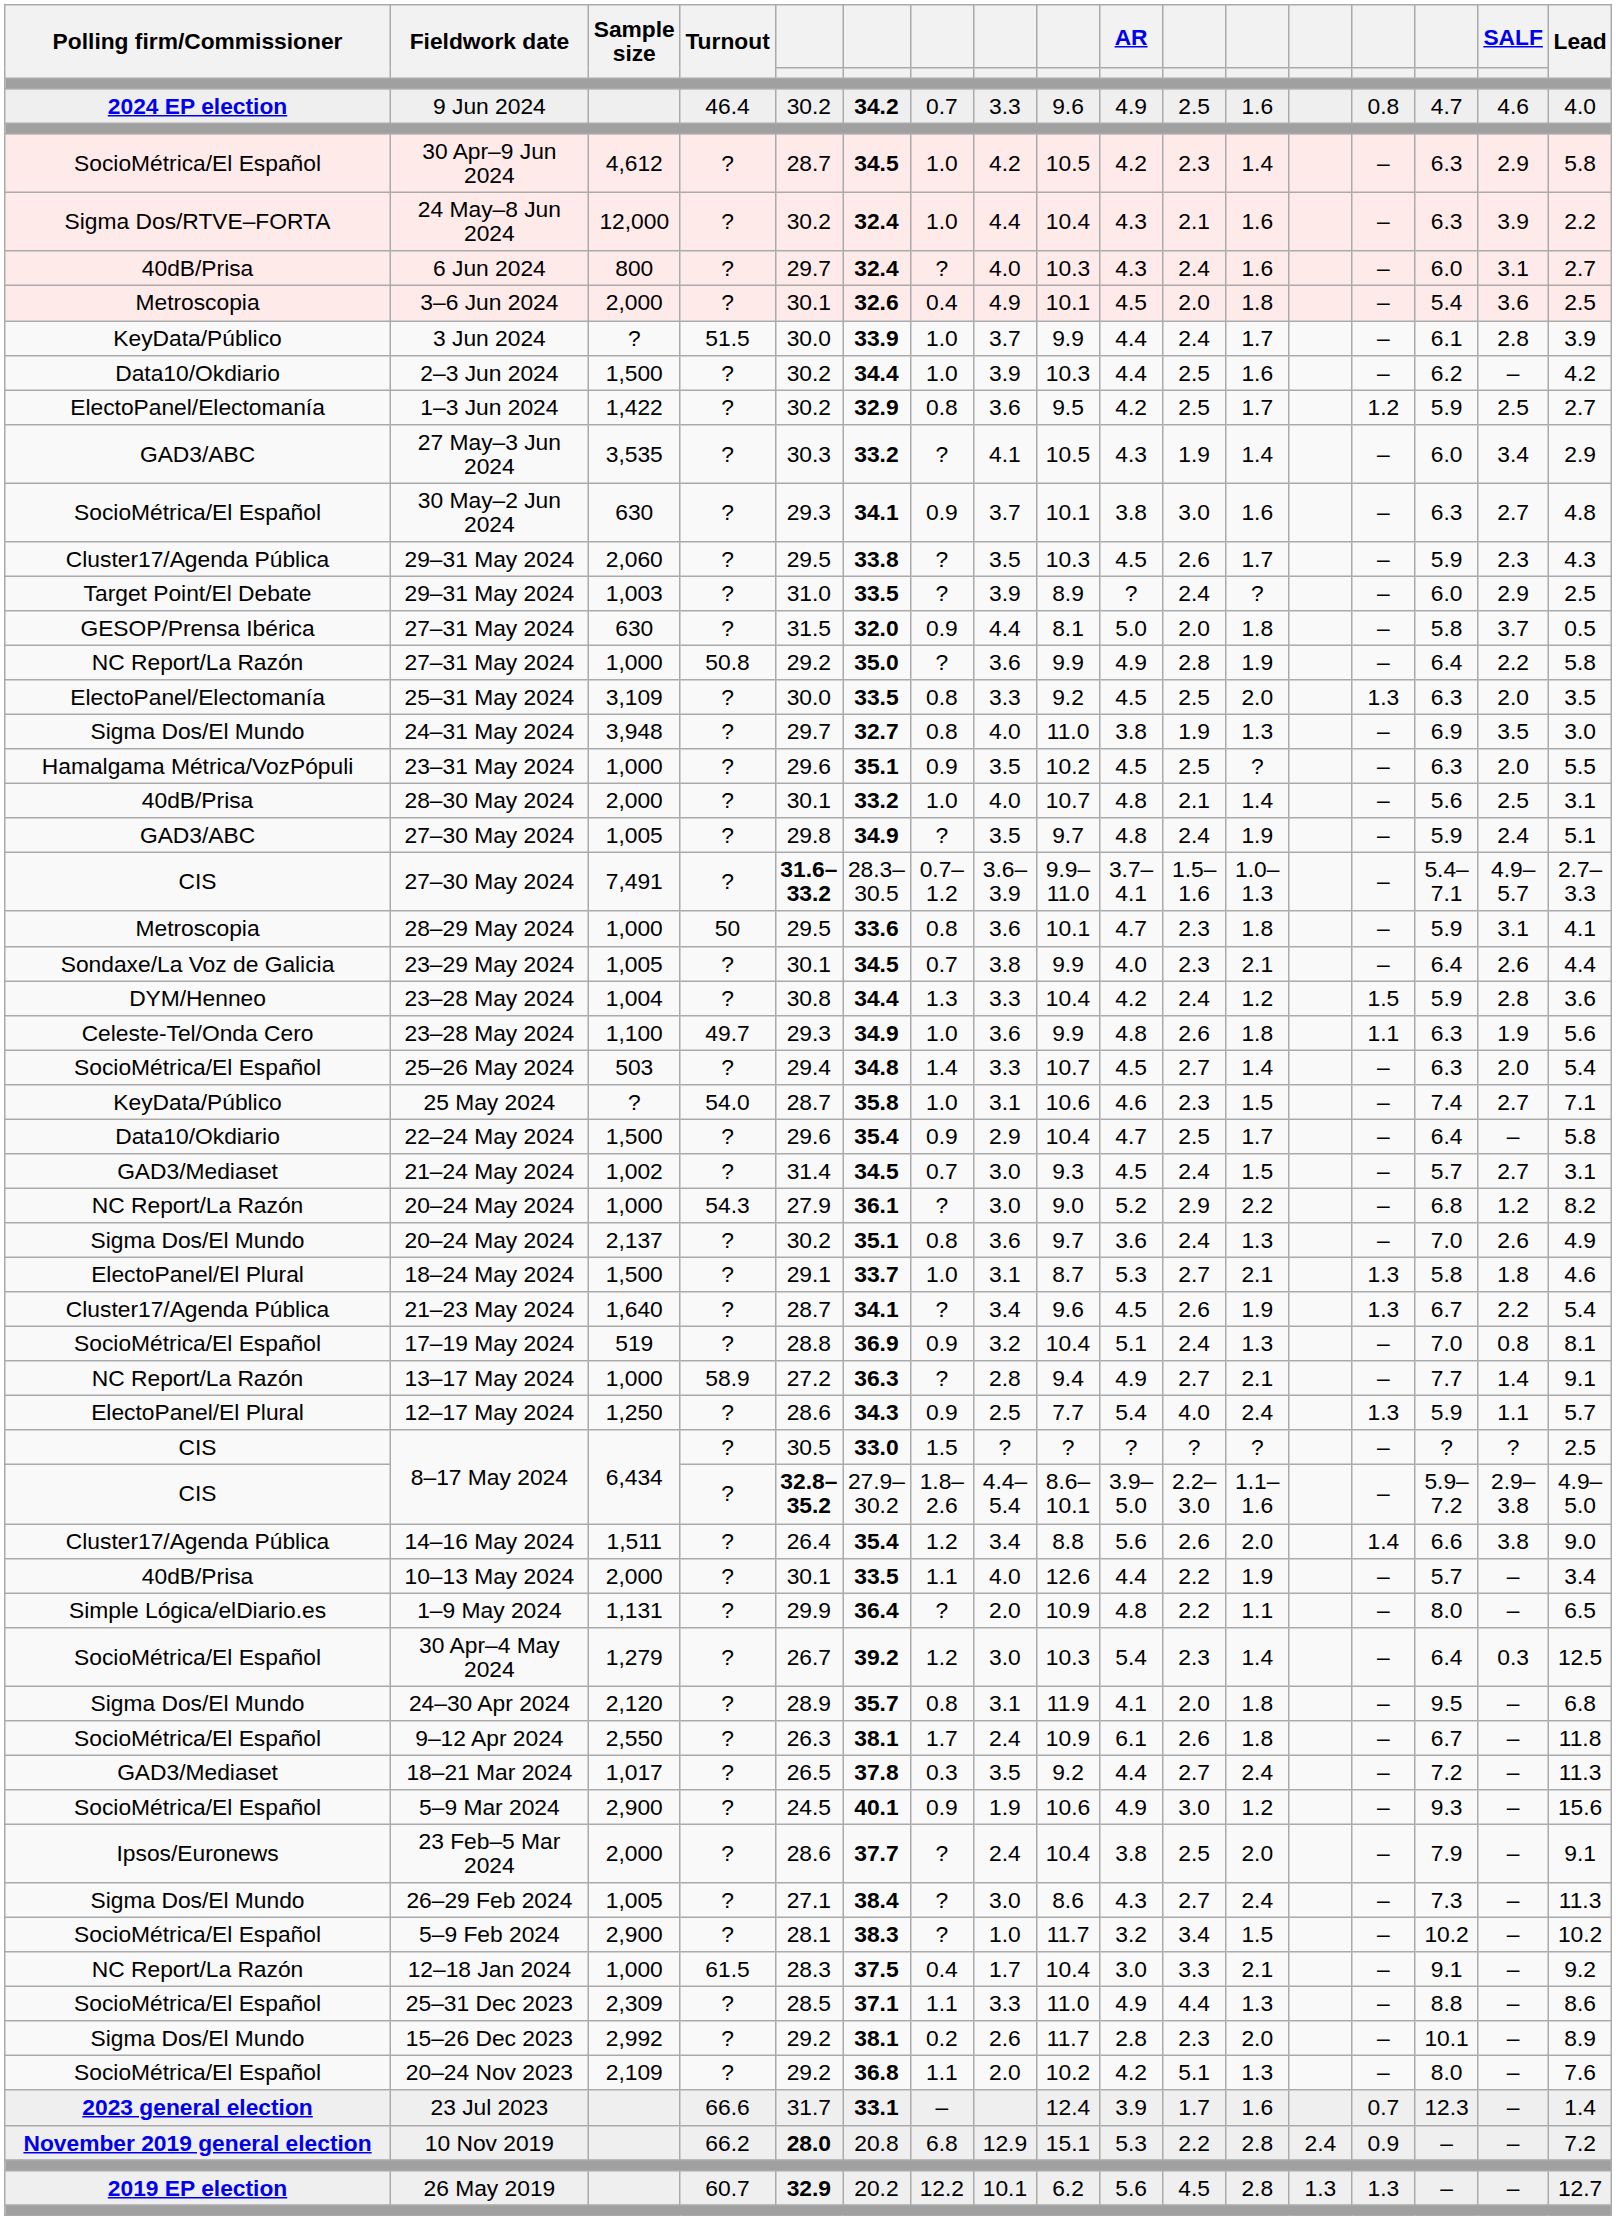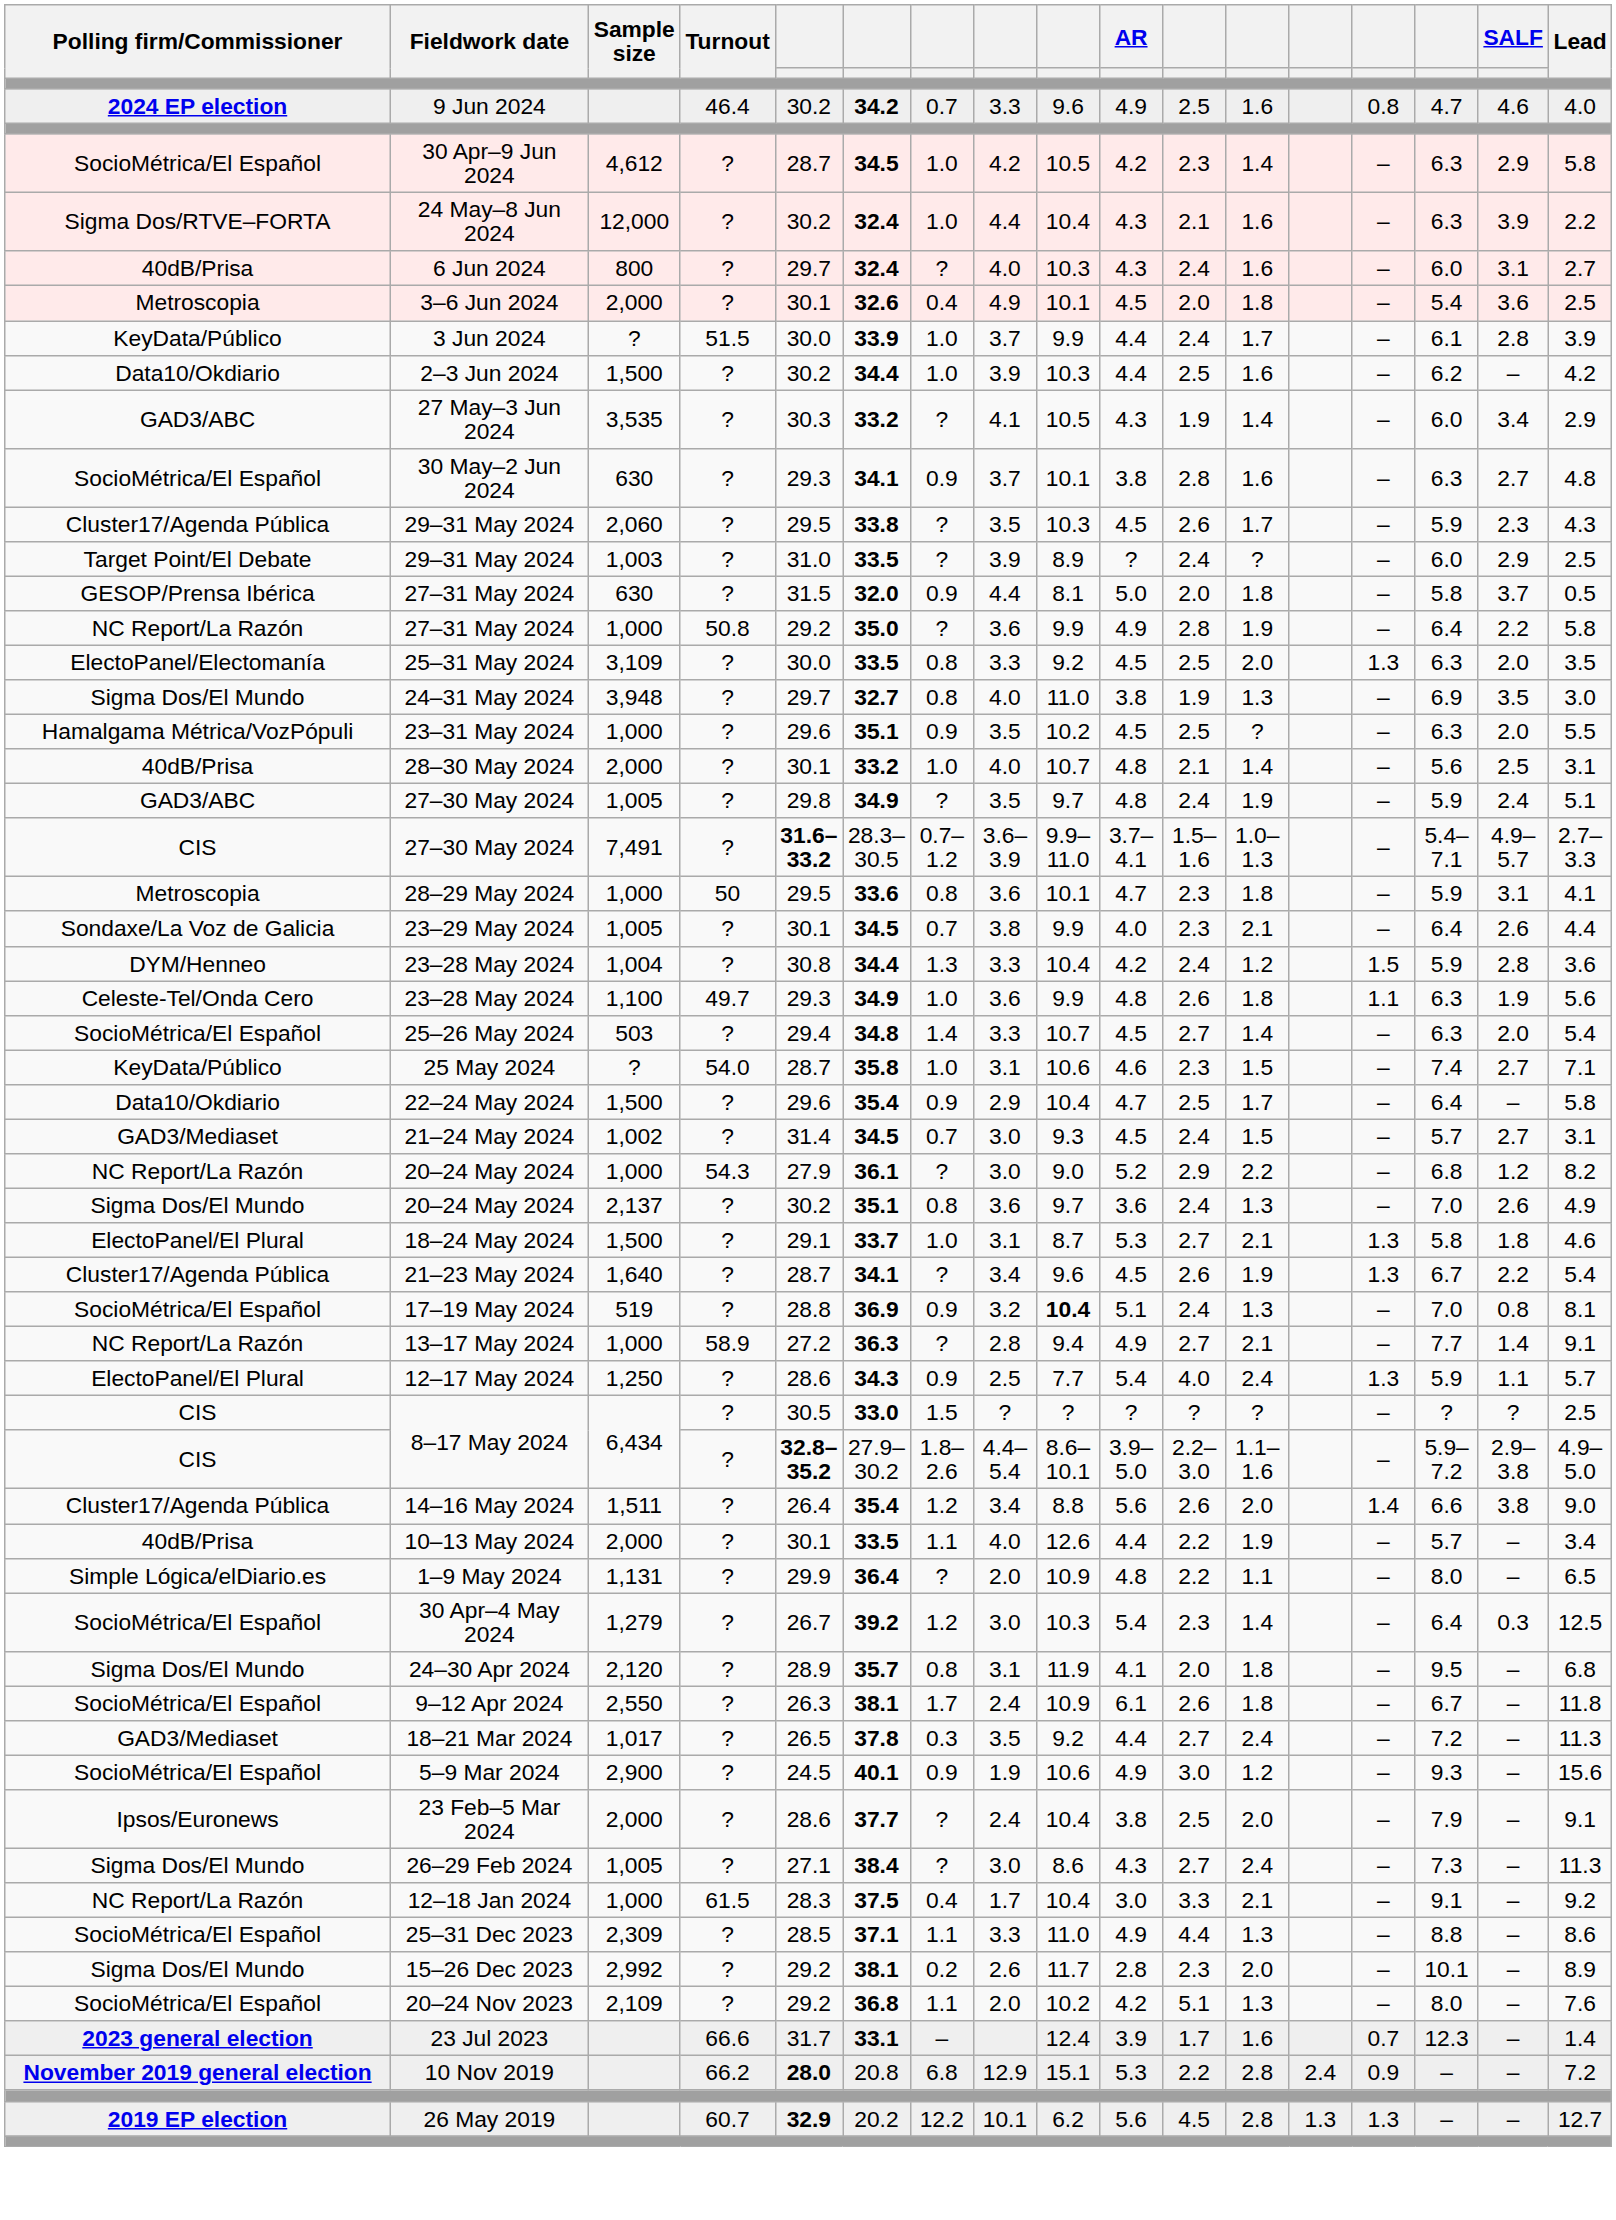- row: (489, 406)
(1194, 512) 3.0 -> (1194, 477) 2.8
(1068, 1343) normal -> (1068, 1309) bold
- row: (489, 1934)
